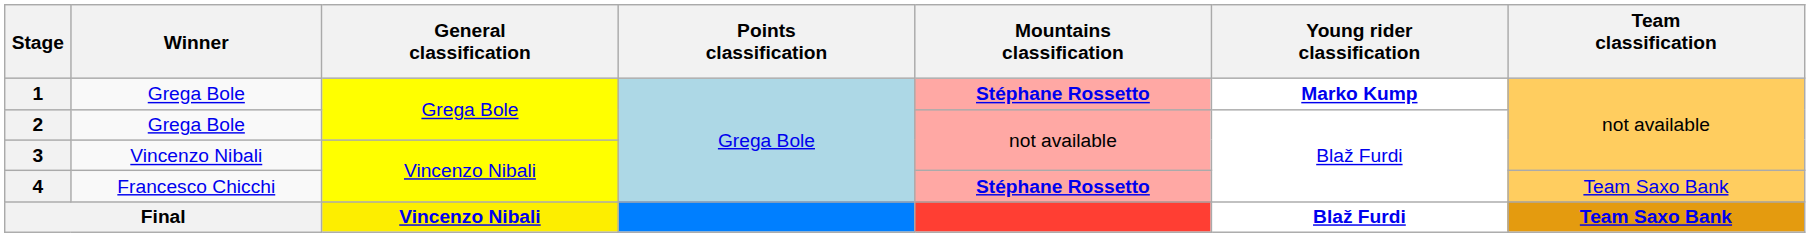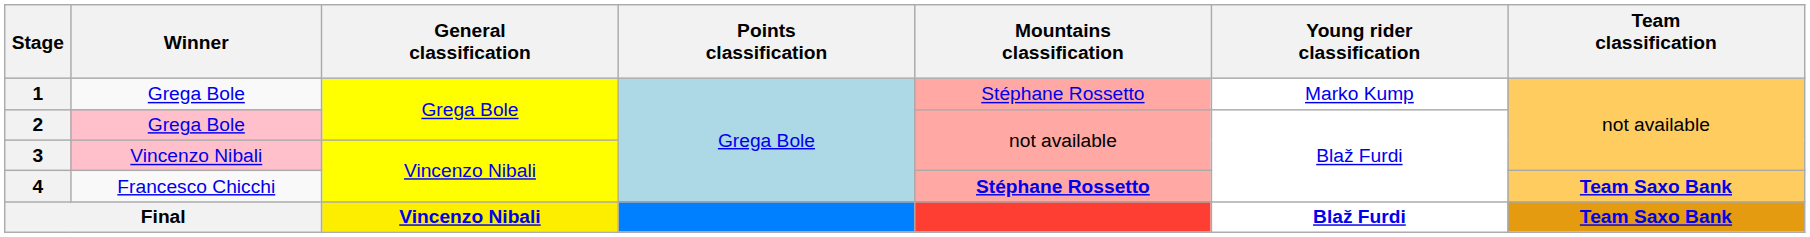(1063, 94) bold -> (1063, 94) normal
(1359, 94) bold -> (1359, 94) normal
(196, 125) no background -> (196, 125) pink background
(196, 156) no background -> (196, 156) pink background
(1656, 186) normal -> (1656, 186) bold
